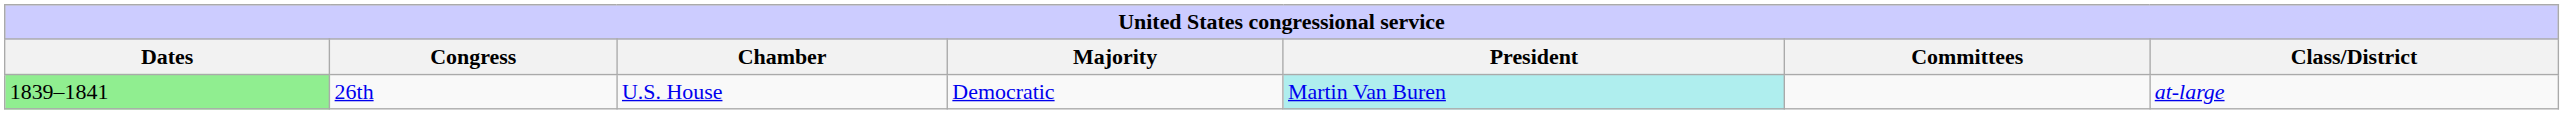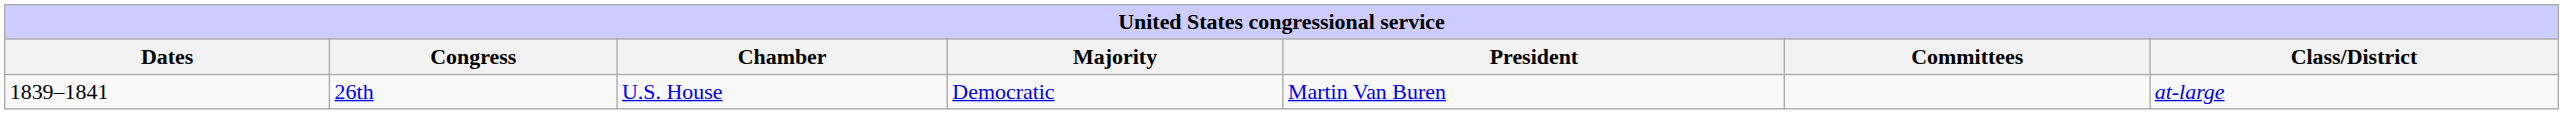(59, 91) lightgreen background -> (59, 91) no background
(1367, 91) paleturquoise background -> (1367, 91) no background
